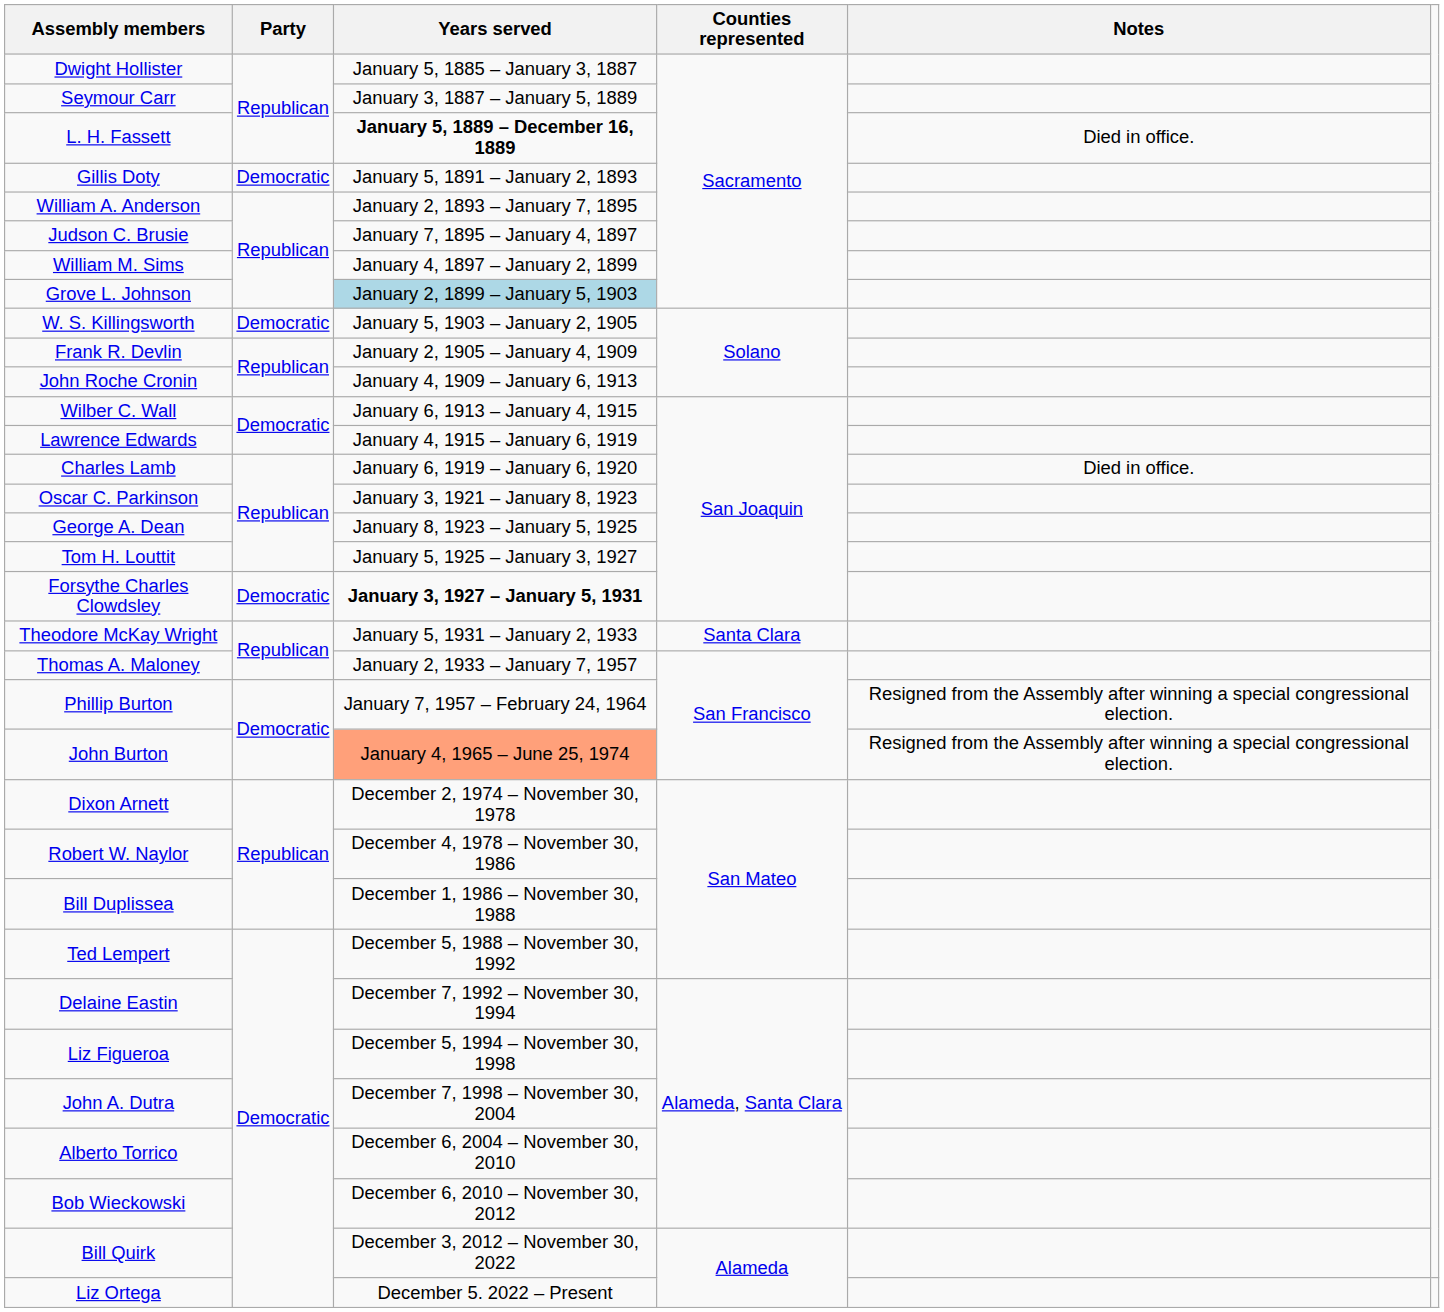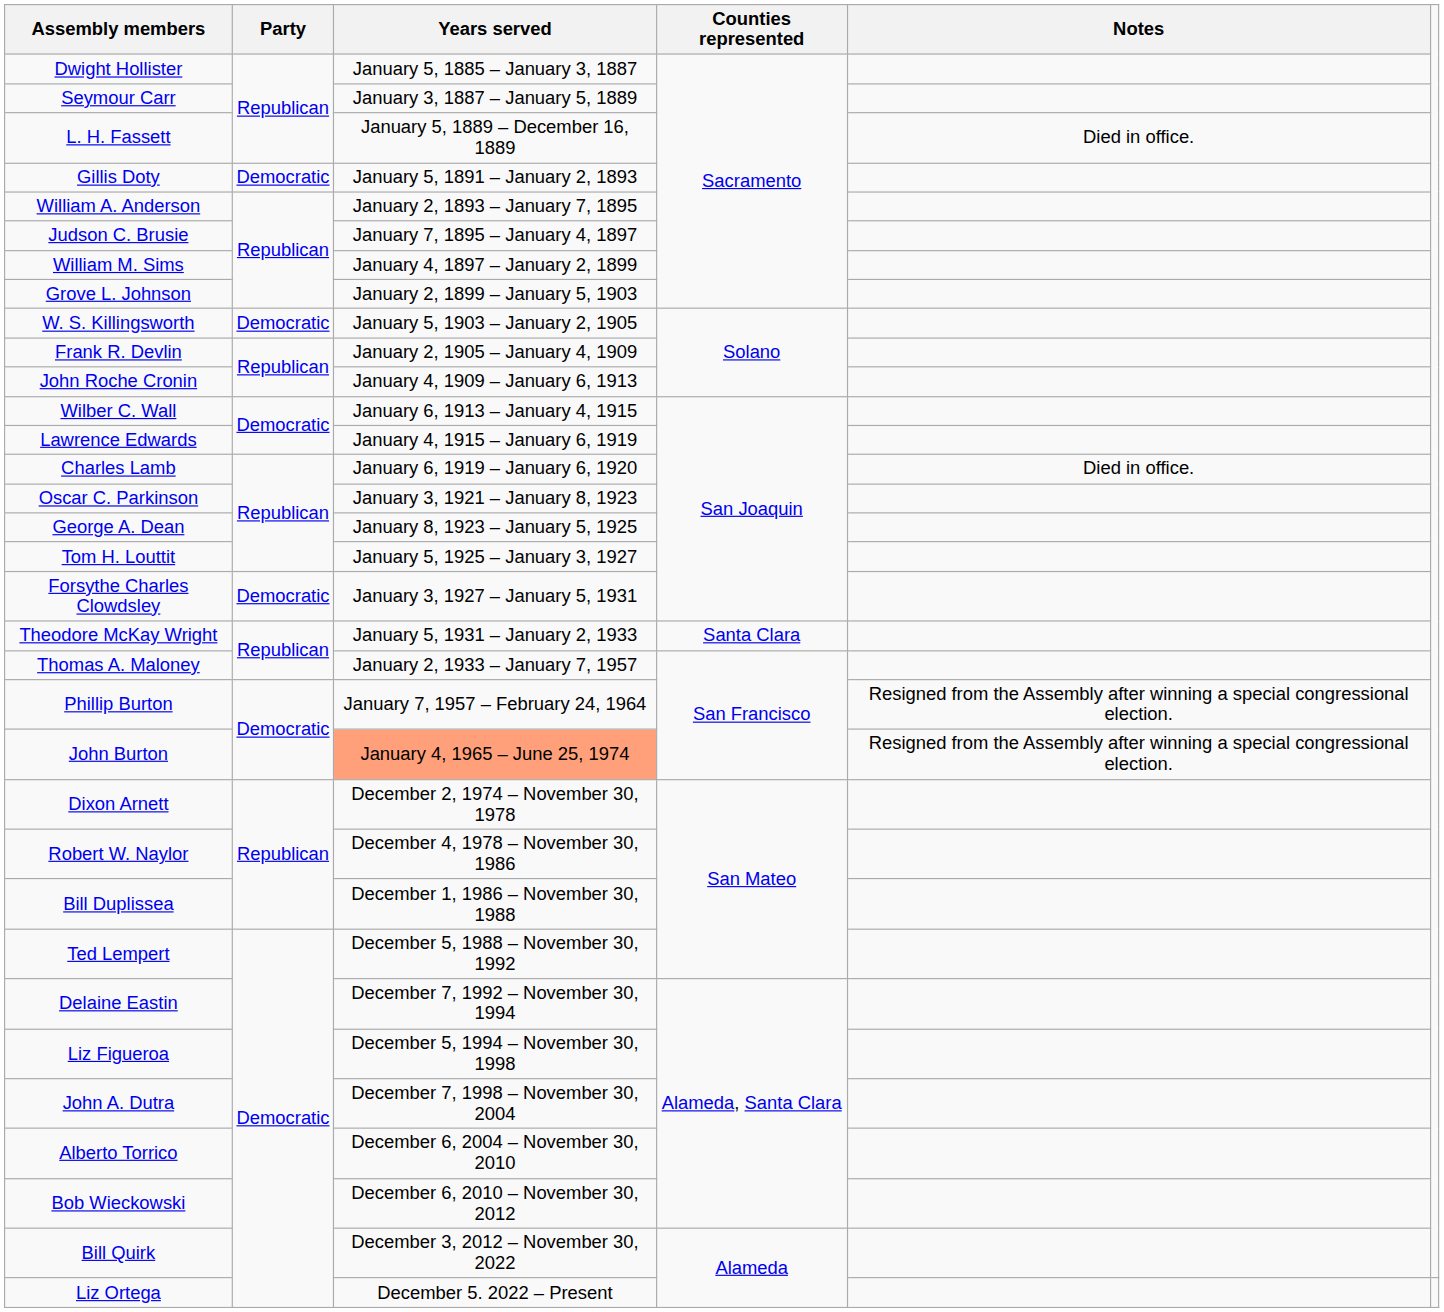(495, 137) bold -> (495, 137) normal
(495, 293) lightblue background -> (495, 293) no background
(495, 596) bold -> (495, 596) normal
